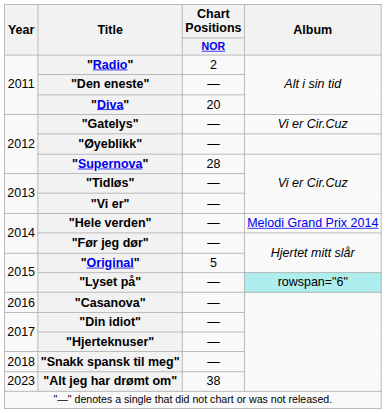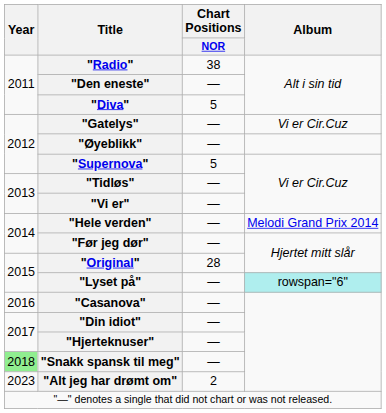(213, 64) 2 -> (213, 64) 38
(213, 104) 20 -> (213, 104) 5
(213, 163) 28 -> (213, 163) 5
(213, 262) 5 -> (213, 262) 28
(21, 361) no background -> (21, 361) lightgreen background
(213, 381) 38 -> (213, 381) 2
